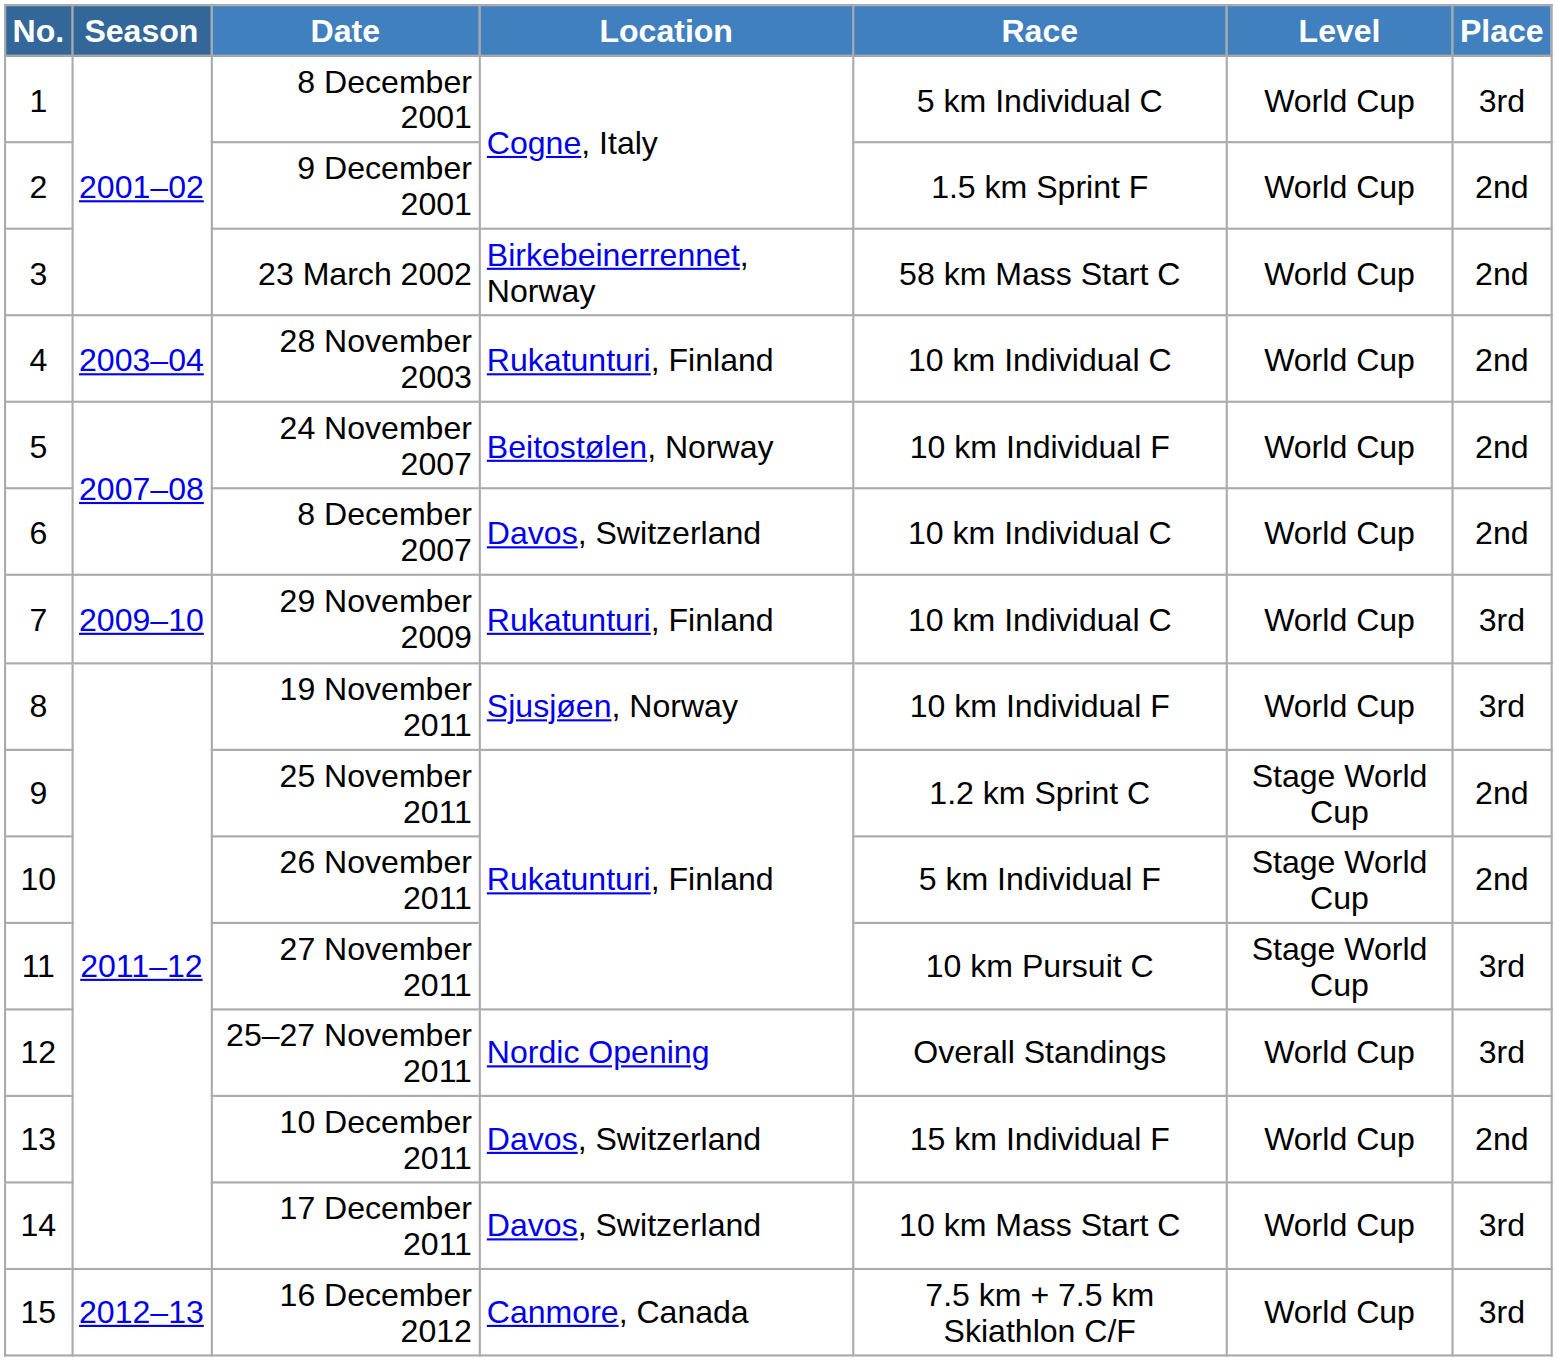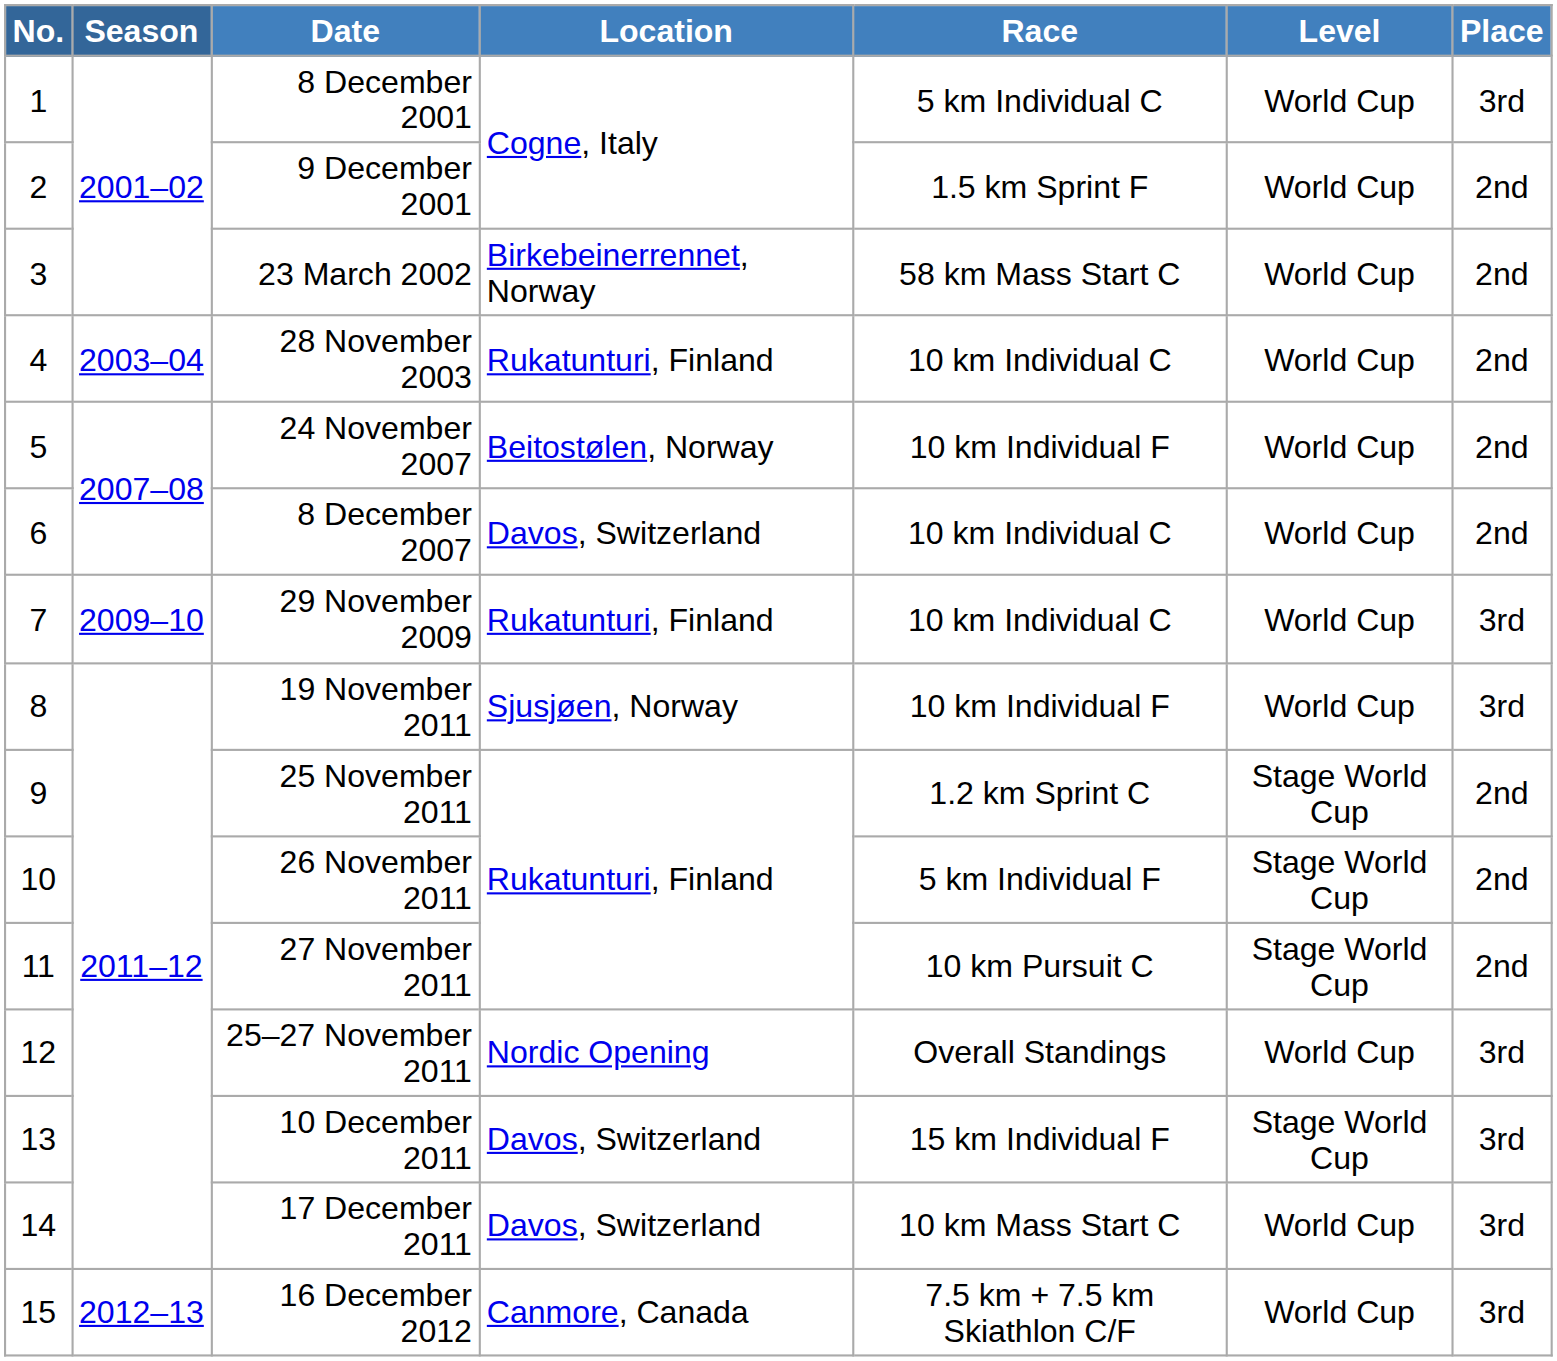(1502, 966) 3rd -> (1502, 966) 2nd
(1340, 1139) World Cup -> (1340, 1139) Stage World Cup
(1502, 1139) 2nd -> (1502, 1139) 3rd
